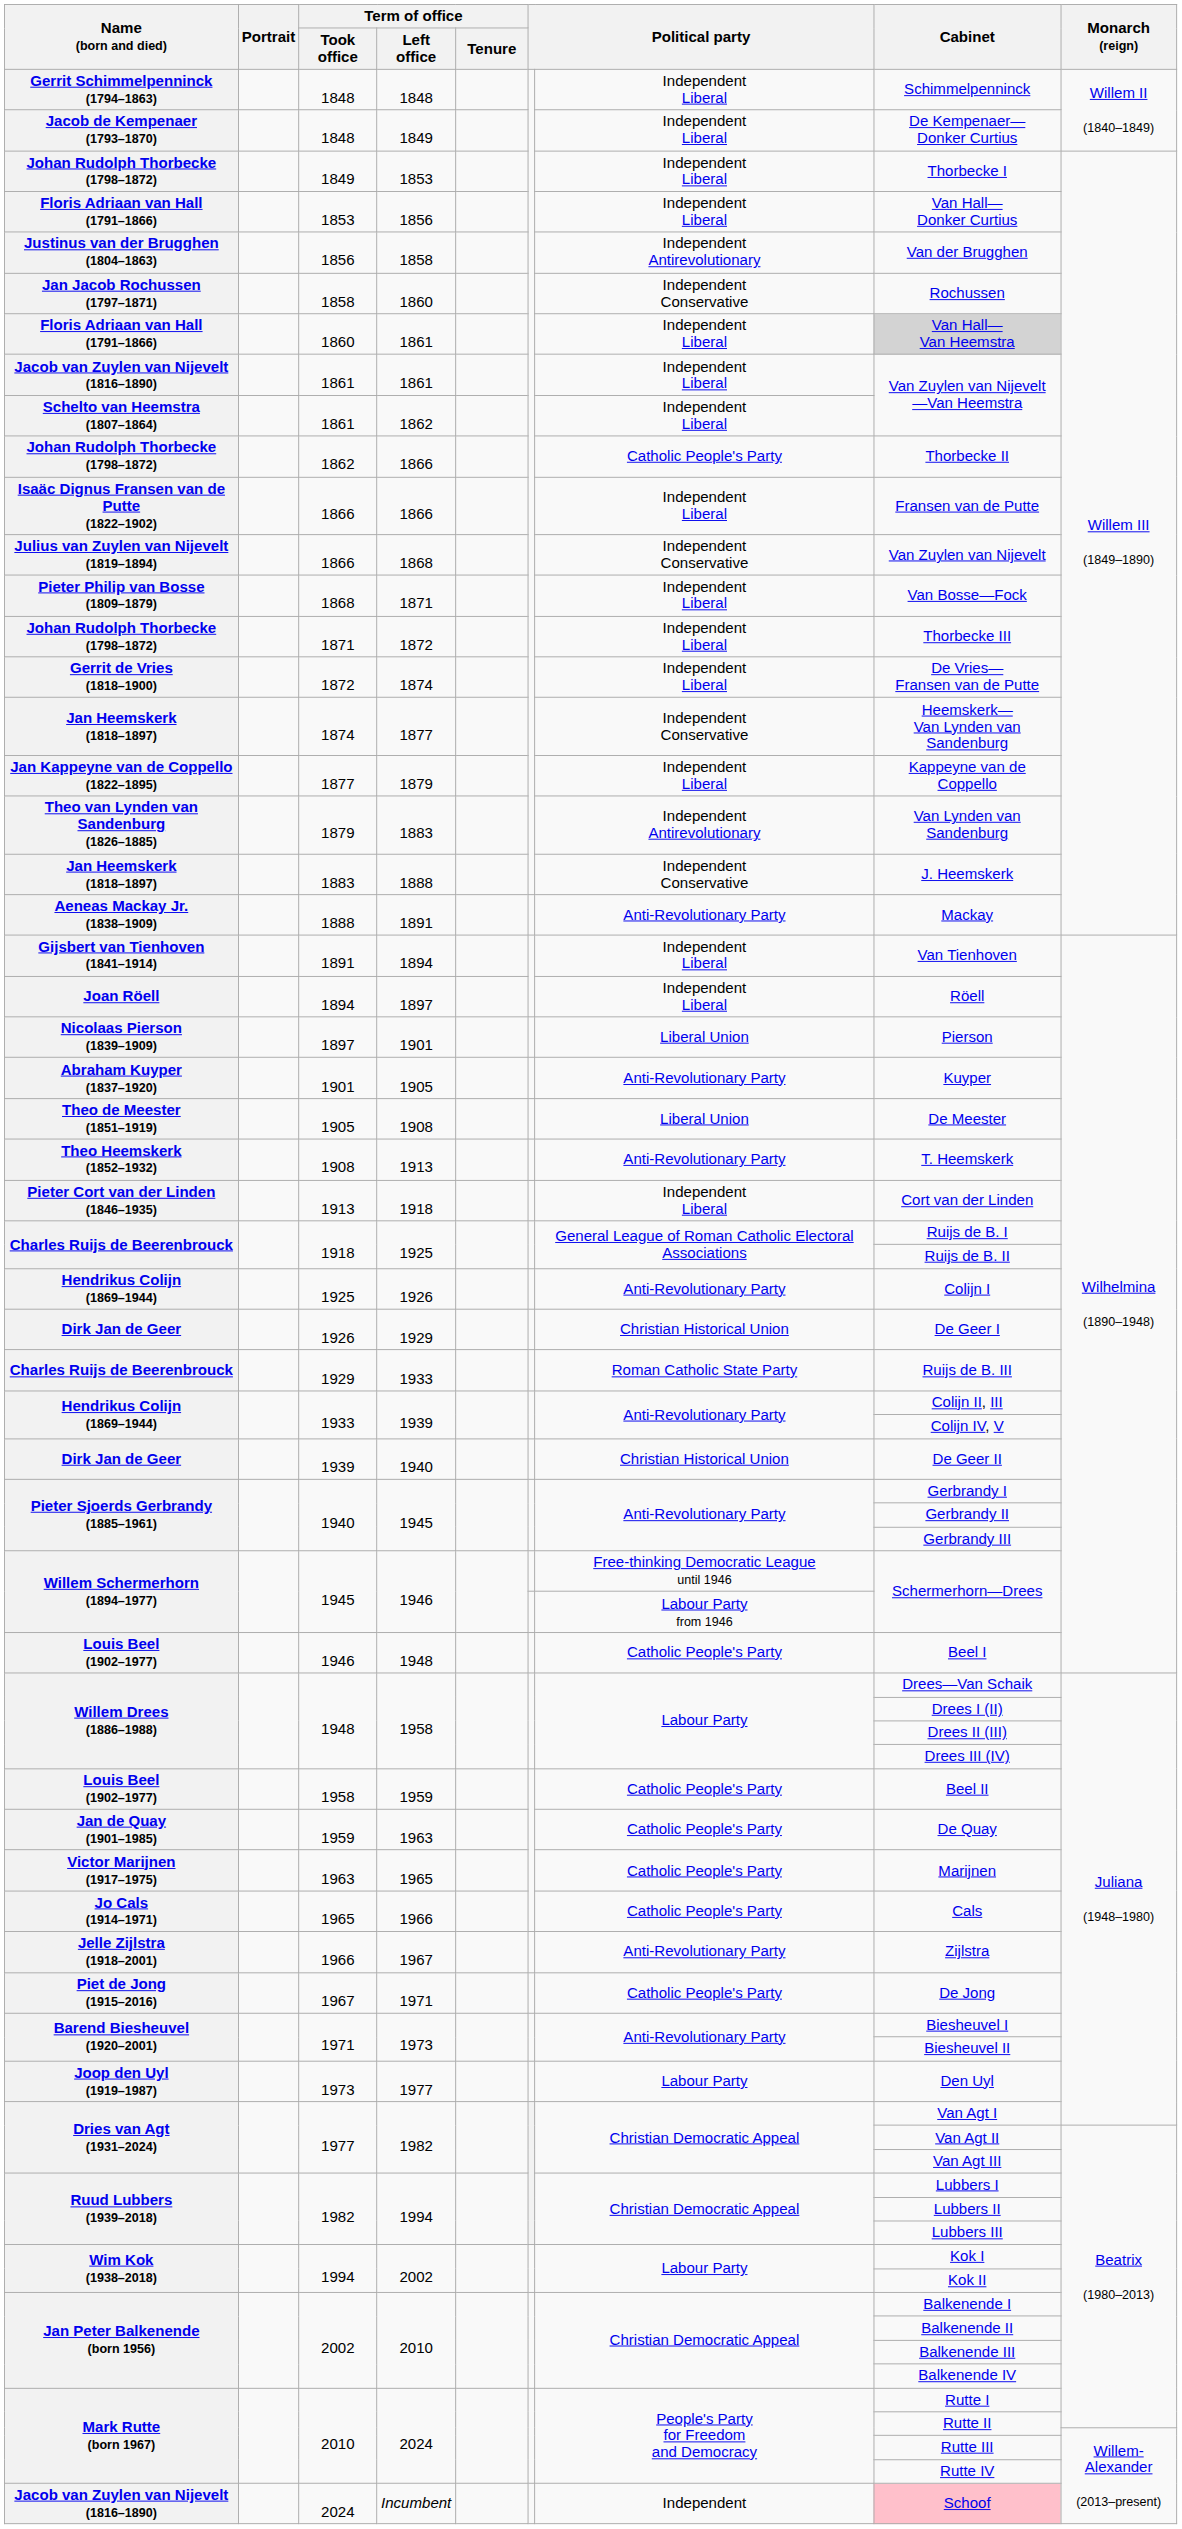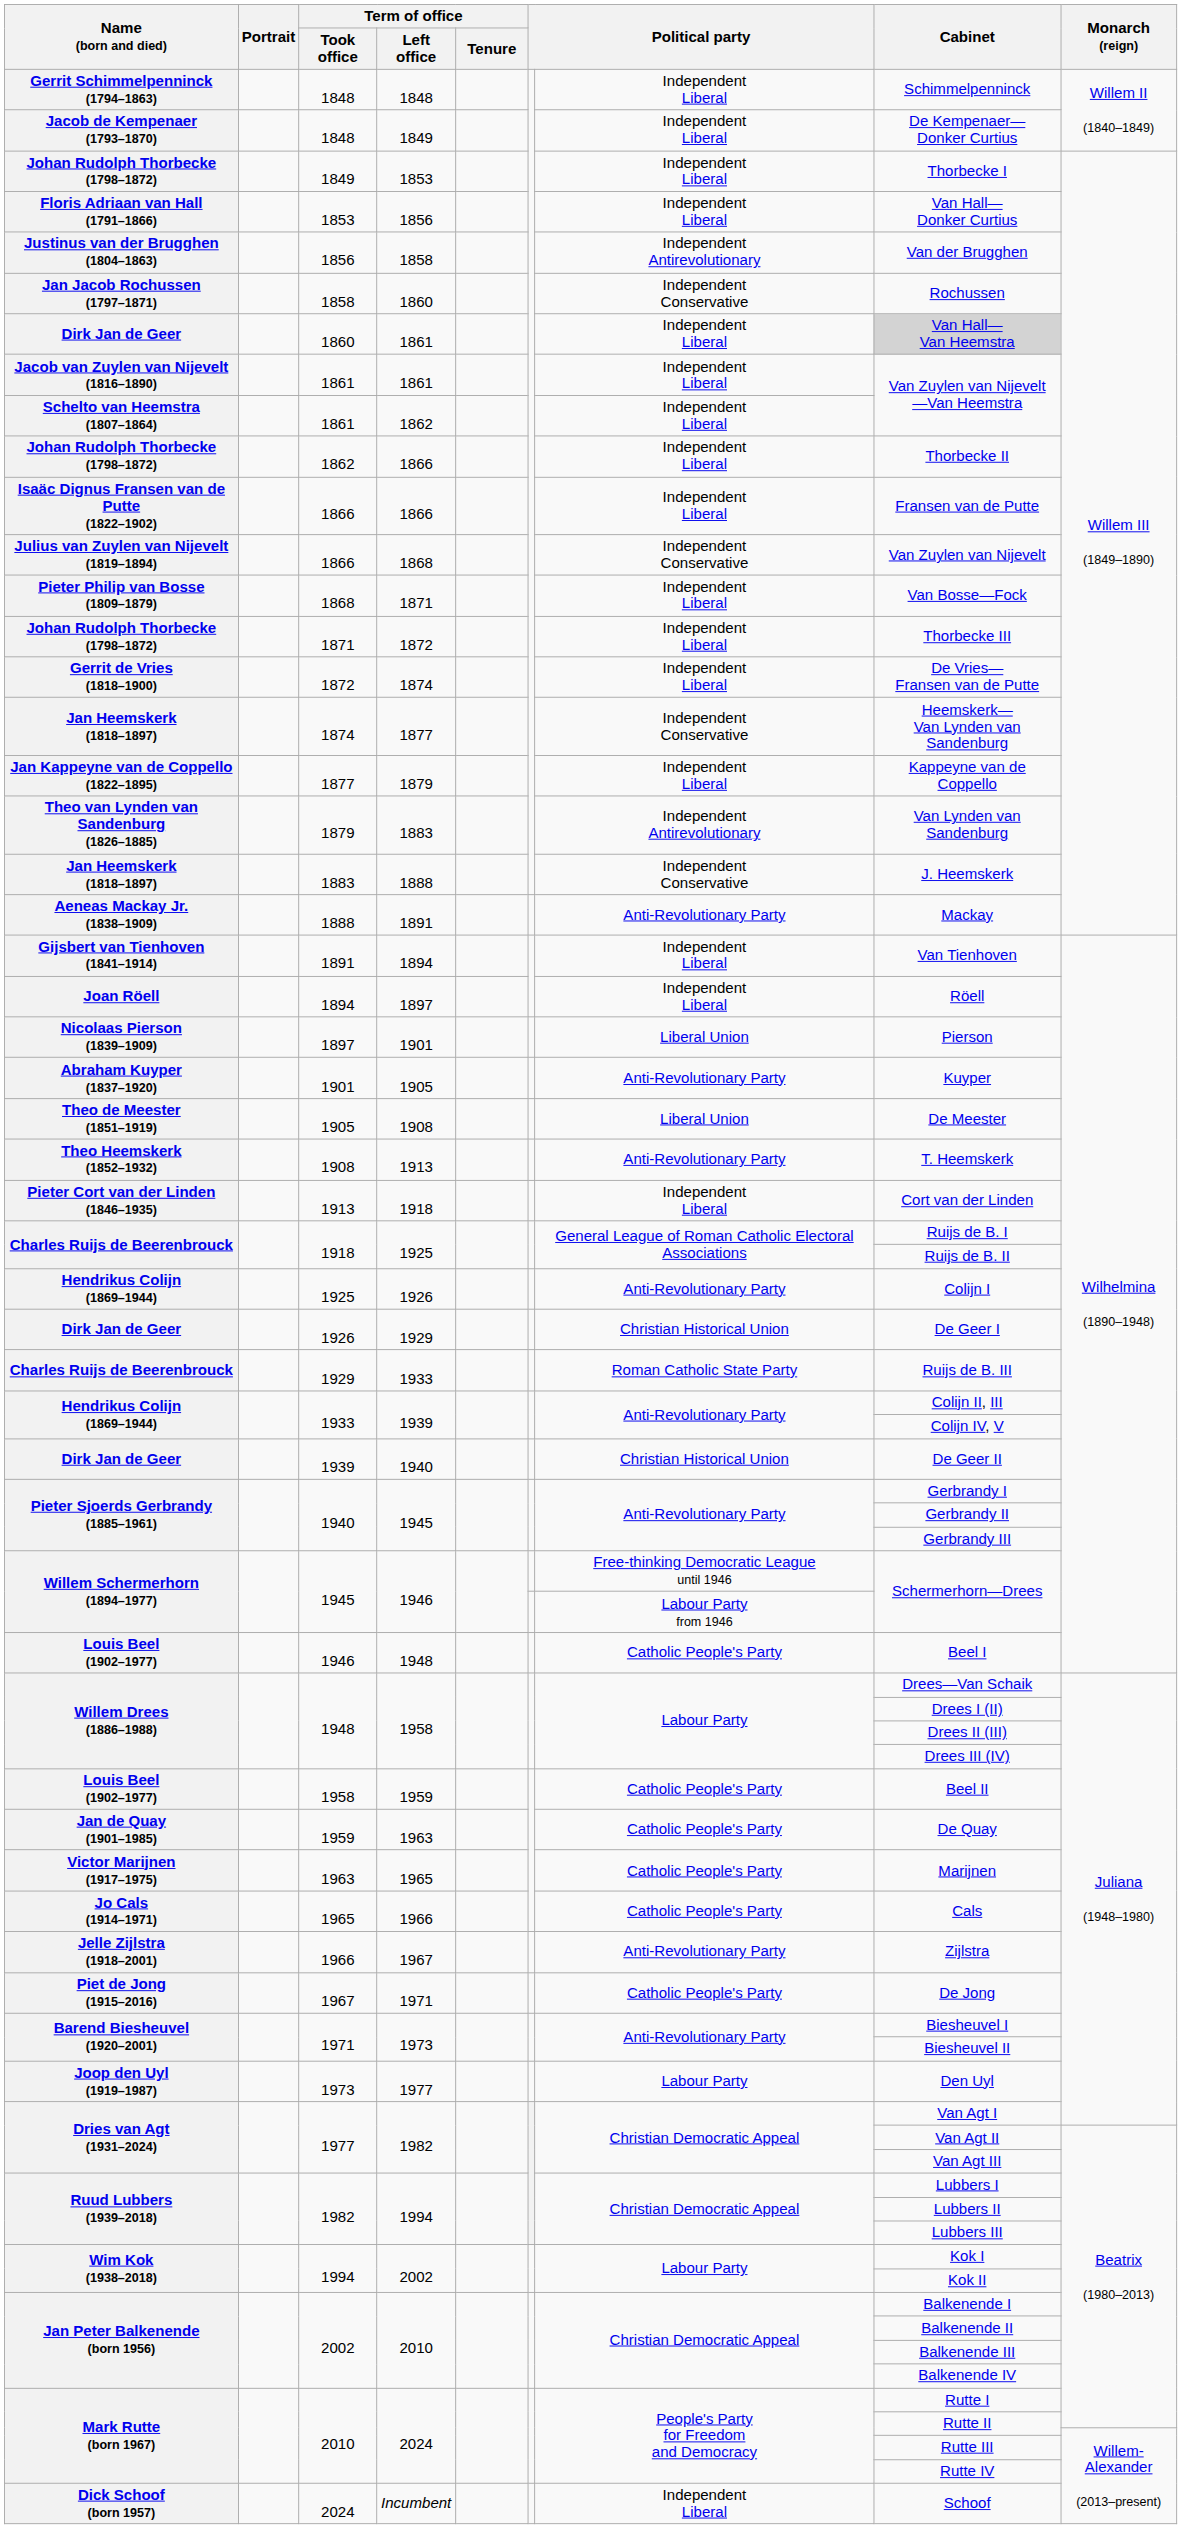(121, 334) Floris Adriaan van Hall (1791–1866) -> (121, 334) Dirk Jan de Geer
(704, 456) Catholic People's Party -> (704, 456) Independent Liberal
(121, 2503) Jacob van Zuylen van Nijevelt (1816–1890) -> (121, 2503) Dick Schoof (born 1957)
(704, 2503) Independent -> (704, 2503) Independent Liberal
(967, 2503) pink background -> (967, 2503) no background
